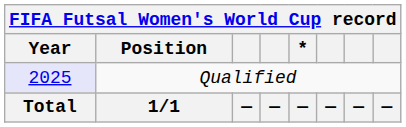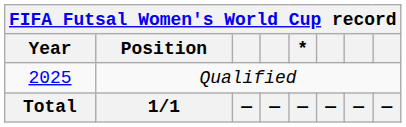(50, 78) lavender background -> (50, 78) no background
